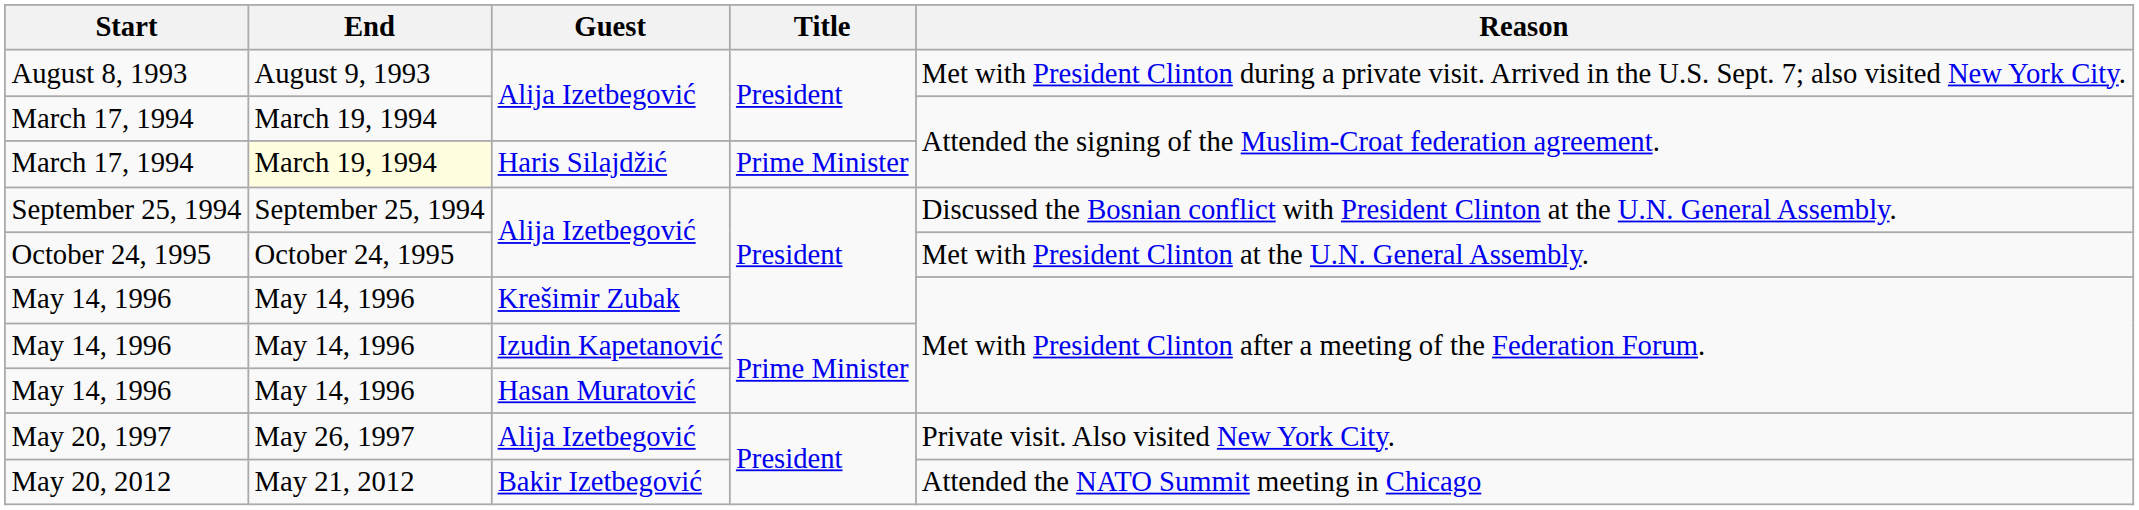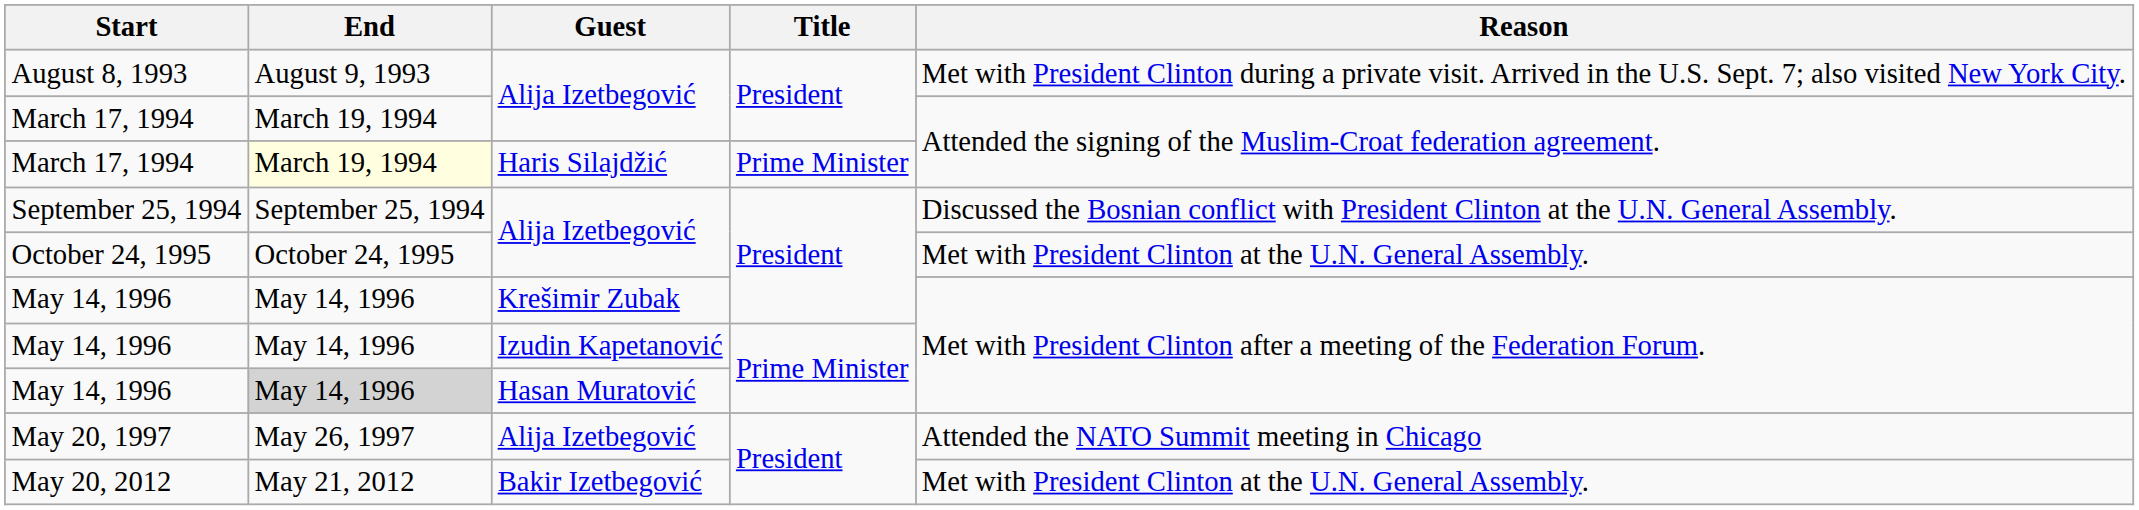(335, 390) no background -> (335, 390) lightgrey background
(1158, 436) Private visit. Also visited New York City. -> (1201, 436) Attended the NATO Summit meeting in Chicago
(1201, 481) Attended the NATO Summit meeting in Chicago -> (1255, 481) Met with President Clinton at the U.N. General Assembly.
